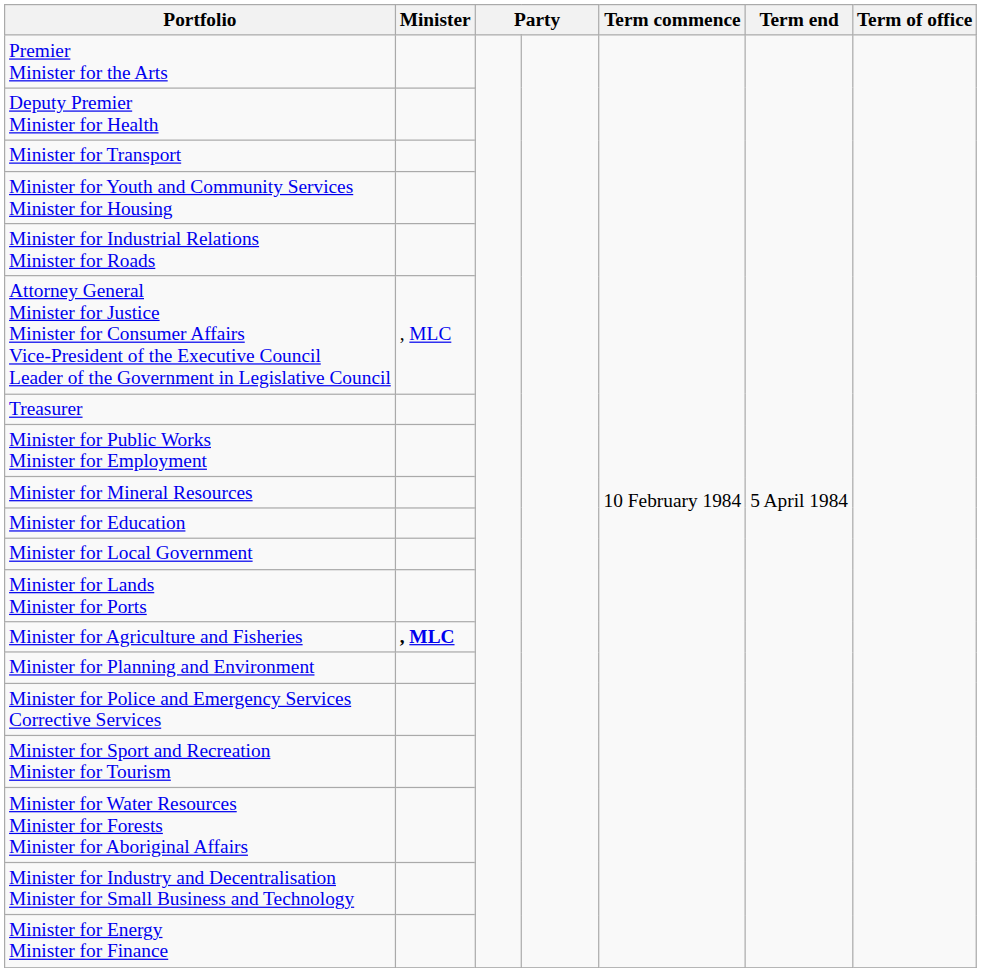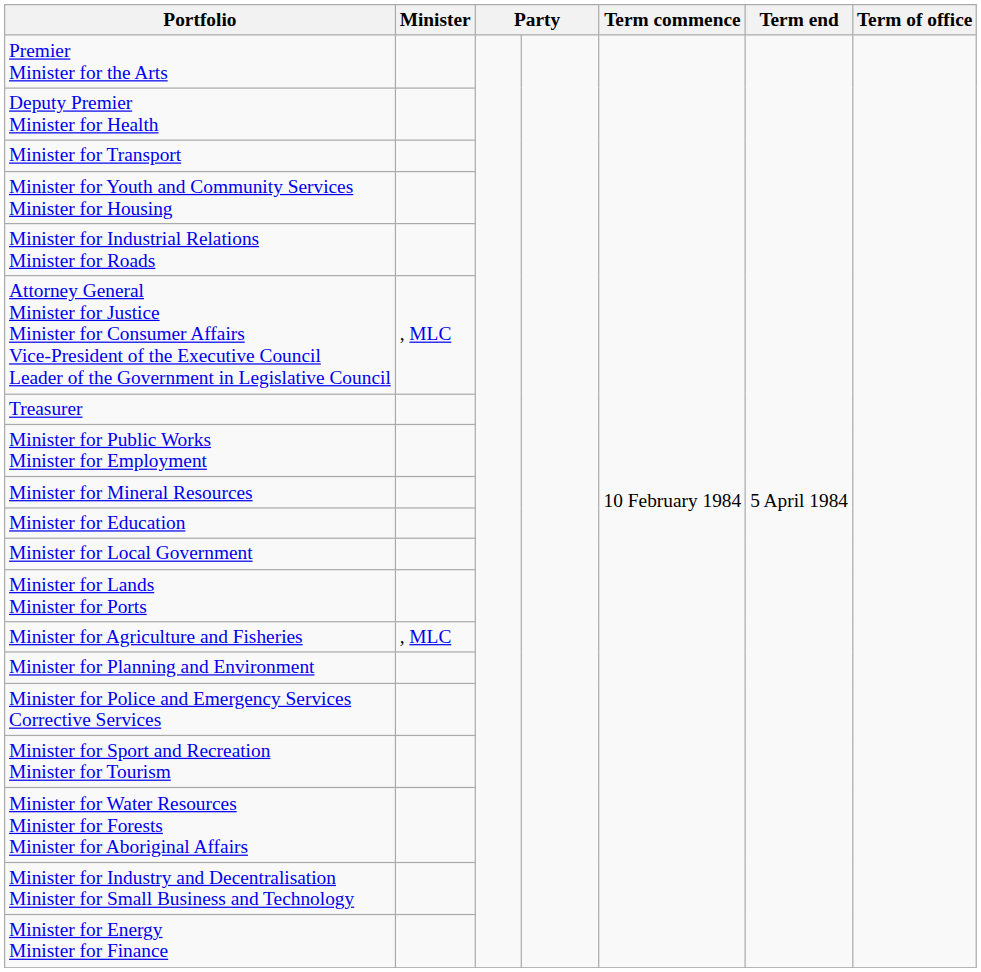(427, 636) bold -> (426, 636) normal
